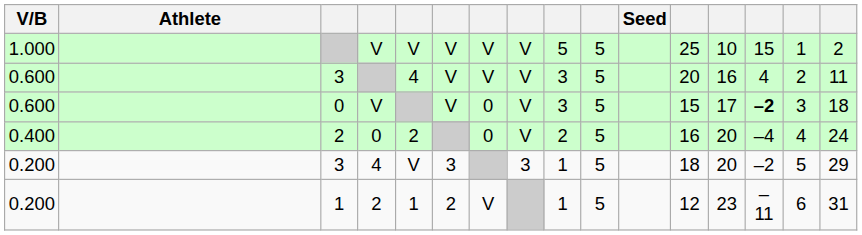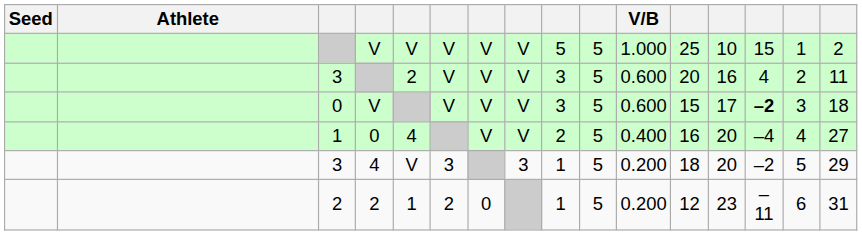columns swapped: (645, 19) <-> (32, 19)
(414, 77) 4 -> (412, 77) 2
(488, 106) 0 -> (486, 106) V
(339, 135) 2 -> (337, 135) 1
(414, 135) 2 -> (412, 135) 4
(488, 135) 0 -> (486, 135) V
(838, 135) 24 -> (838, 135) 27
(339, 204) 1 -> (337, 204) 2
(488, 204) V -> (486, 204) 0
